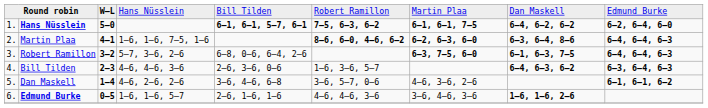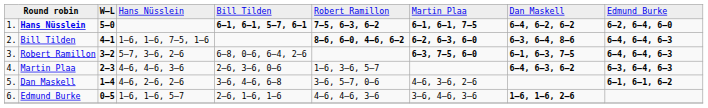(48, 39) Martin Plaa -> (48, 39) Bill Tilden
(48, 68) Bill Tilden -> (48, 68) Martin Plaa
(51, 96) bold -> (51, 96) normal
